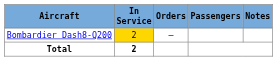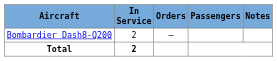(134, 35) gold background -> (134, 35) no background
